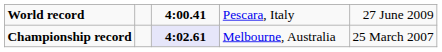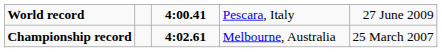(186, 36) lavender background -> (186, 36) no background
